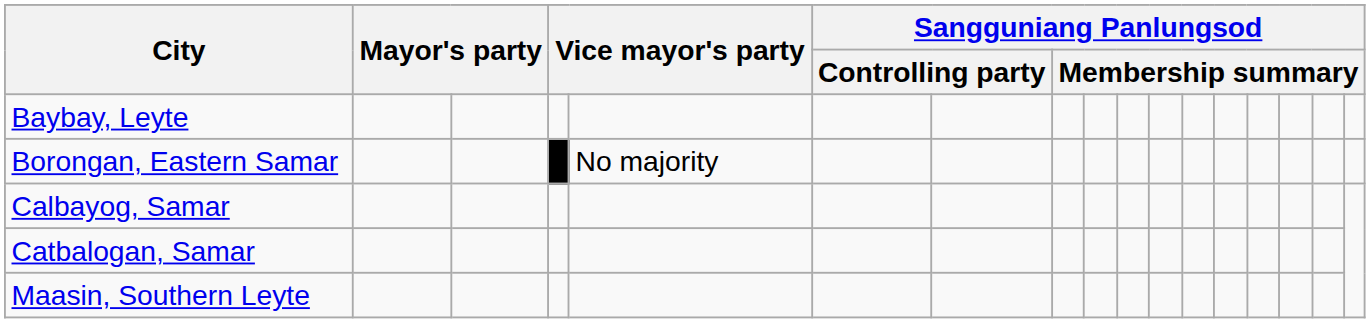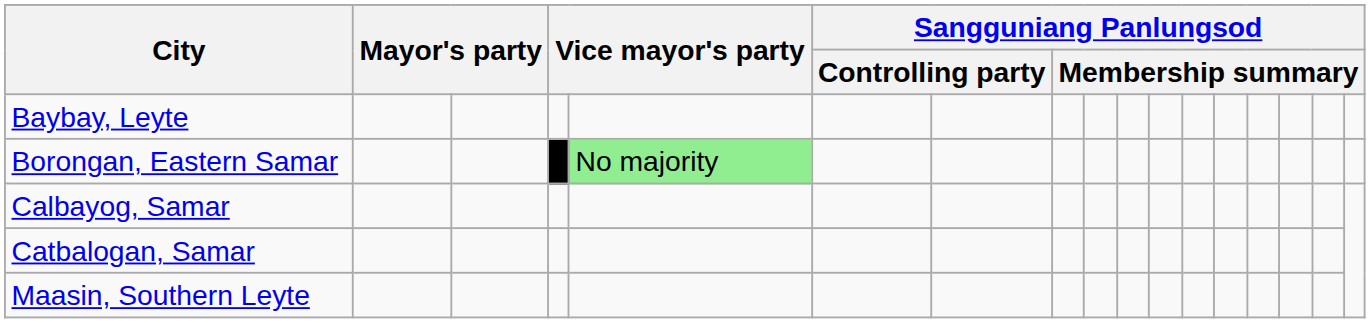(647, 162) no background -> (647, 162) lightgreen background
